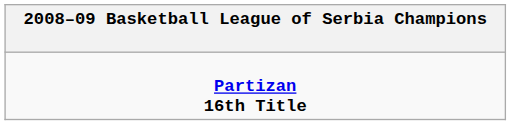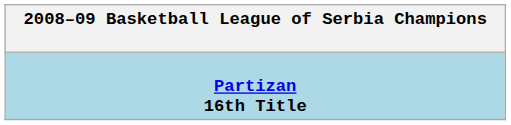(255, 96) no background -> (255, 96) lightblue background
